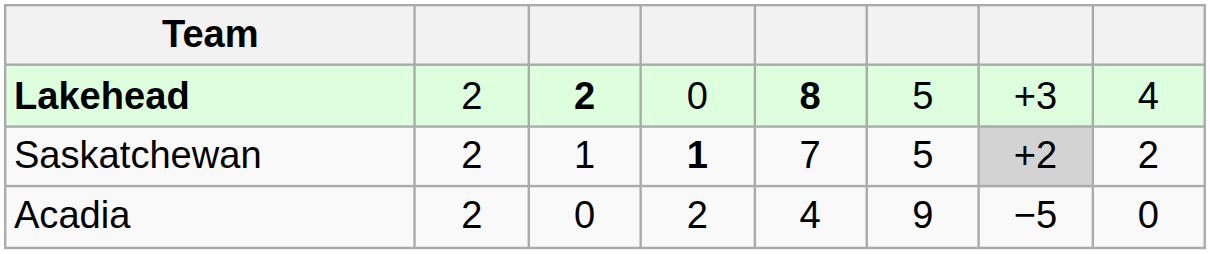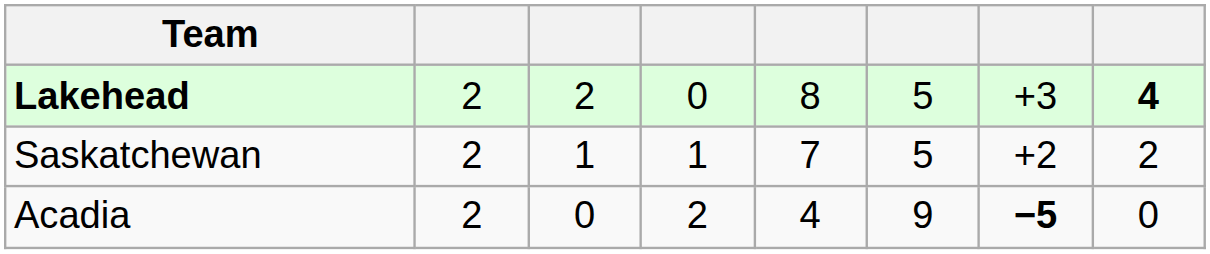(585, 95) bold -> (585, 95) normal
(810, 95) bold -> (810, 95) normal
(1148, 95) normal -> (1148, 95) bold
(697, 155) bold -> (697, 155) normal
(1036, 155) lightgrey background -> (1036, 155) no background
(1036, 215) normal -> (1036, 215) bold
